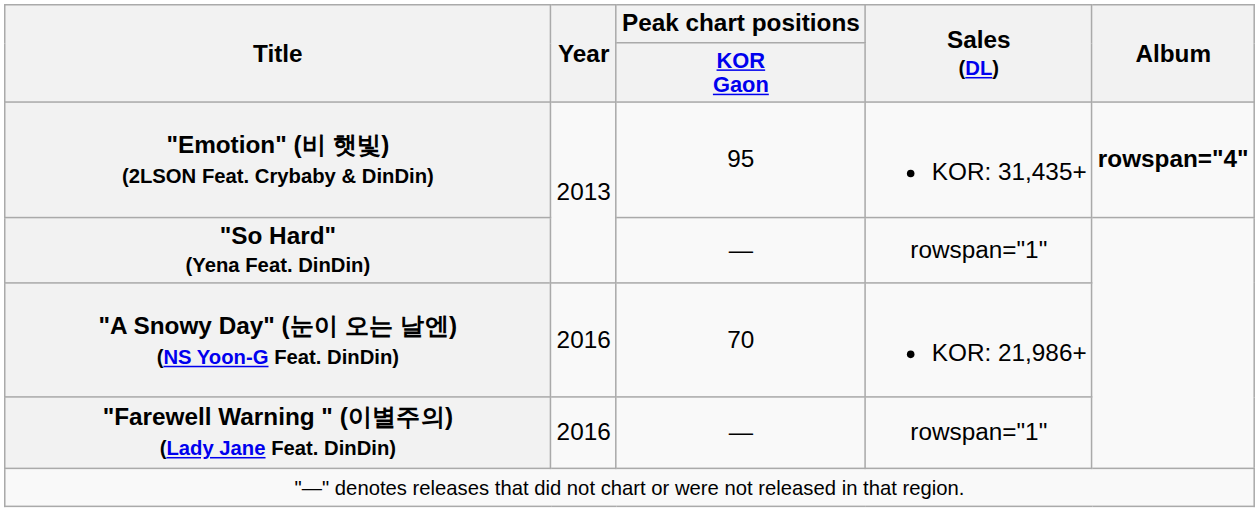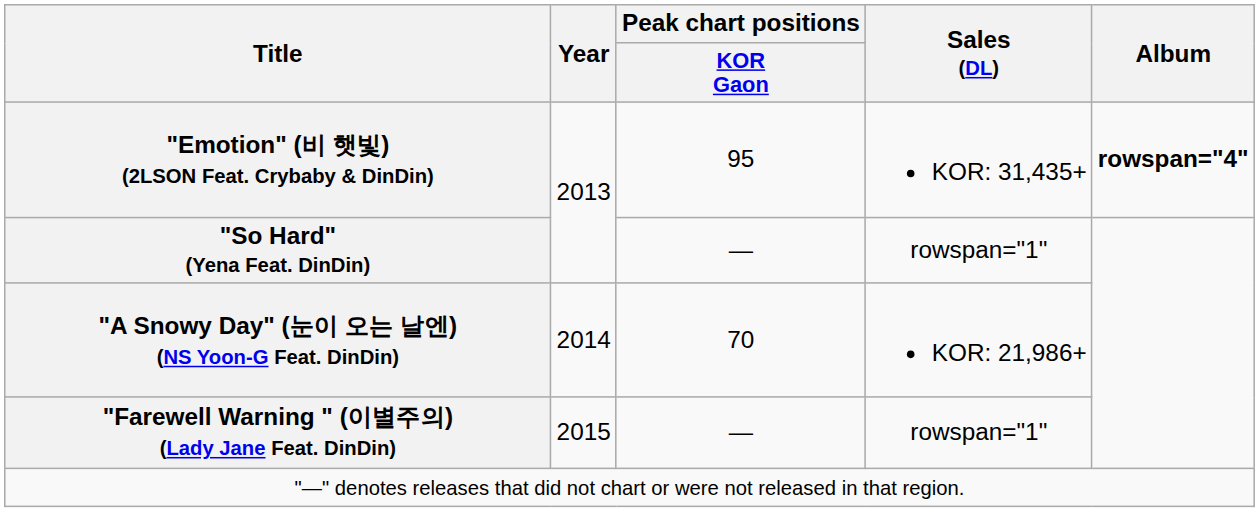(584, 339) 2016 -> (584, 339) 2014
(584, 432) 2016 -> (584, 432) 2015
